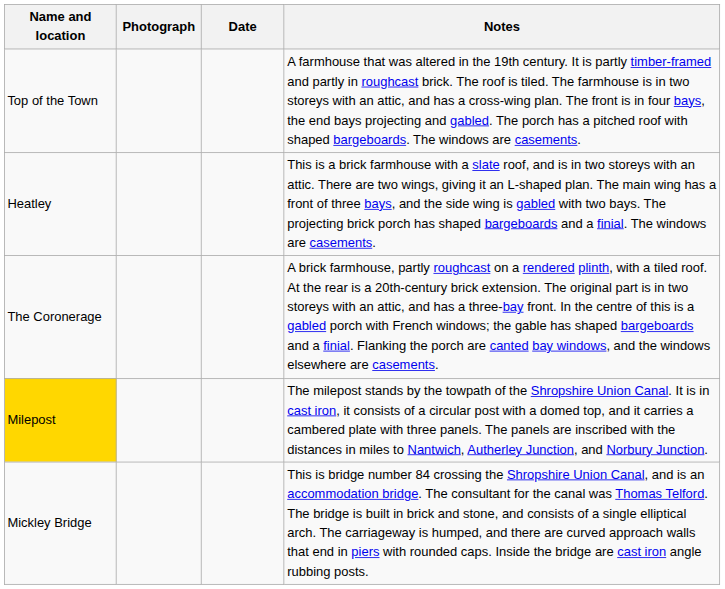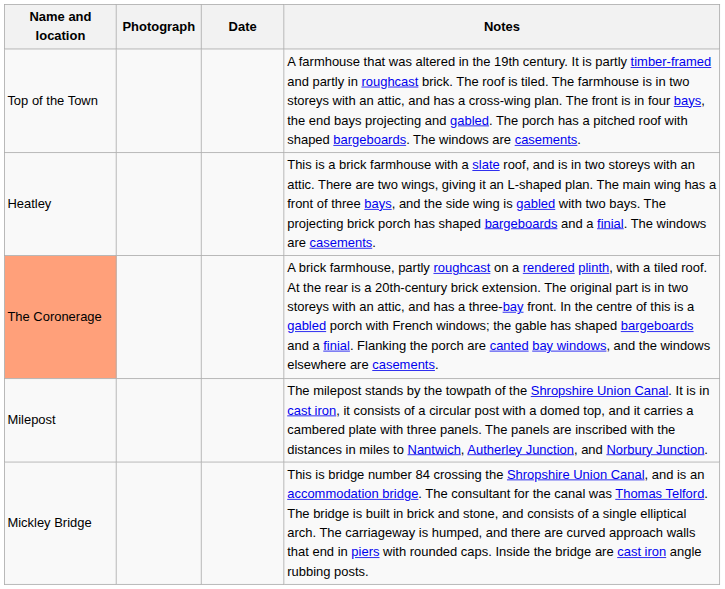(55, 317) no background -> (55, 317) lightsalmon background
(32, 420) gold background -> (32, 420) no background
